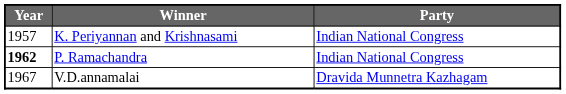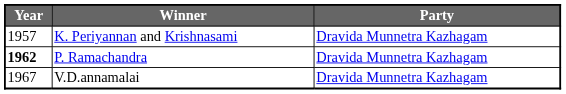(390, 36) Indian National Congress -> (402, 36) Dravida Munnetra Kazhagam
(390, 57) Indian National Congress -> (402, 57) Dravida Munnetra Kazhagam
